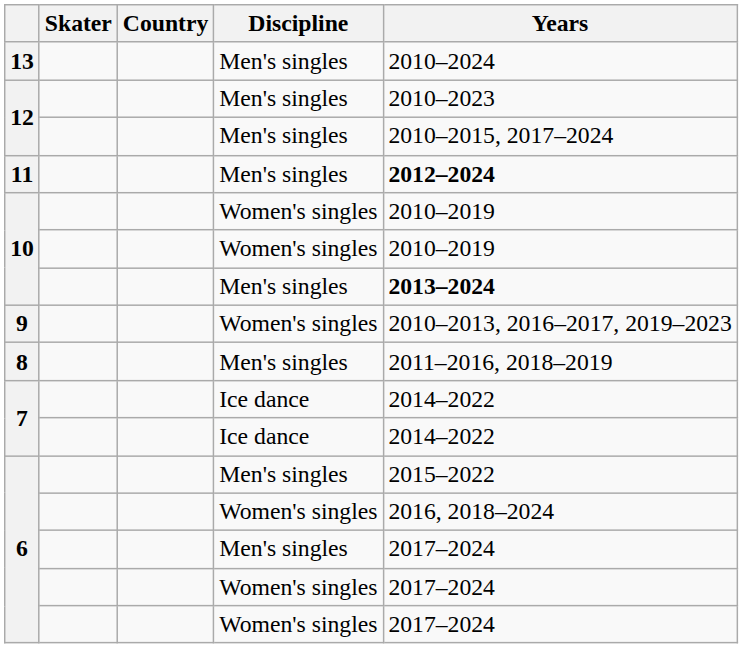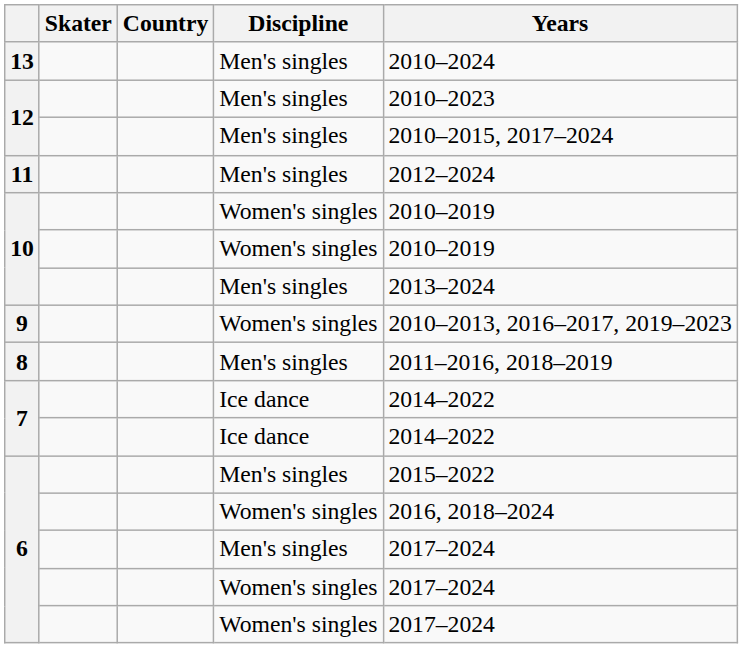(442, 173) bold -> (442, 173) normal
(442, 286) bold -> (442, 286) normal
